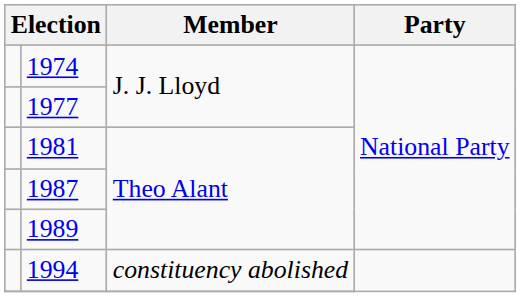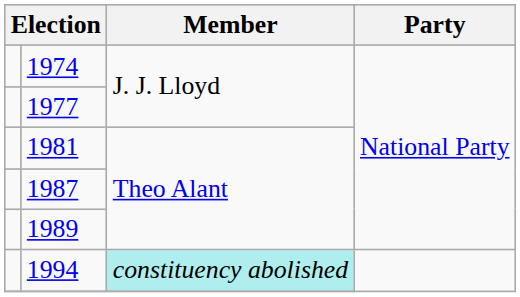(230, 270) no background -> (230, 270) paleturquoise background
